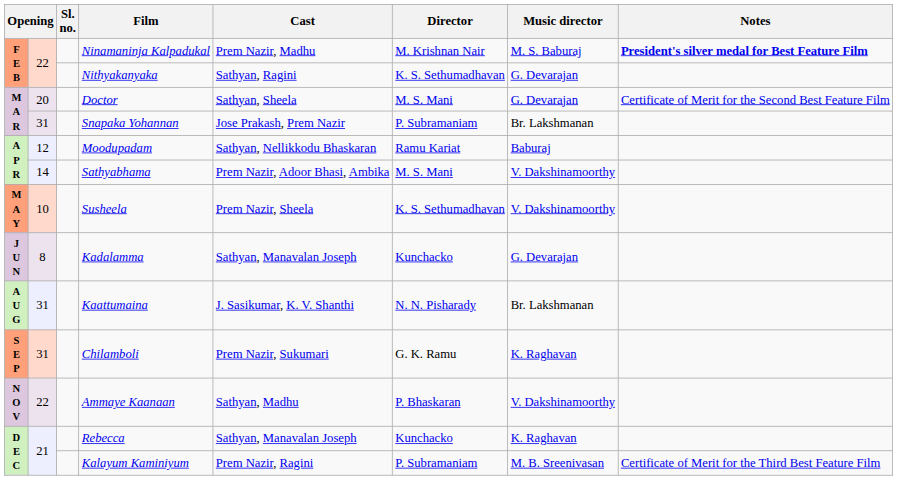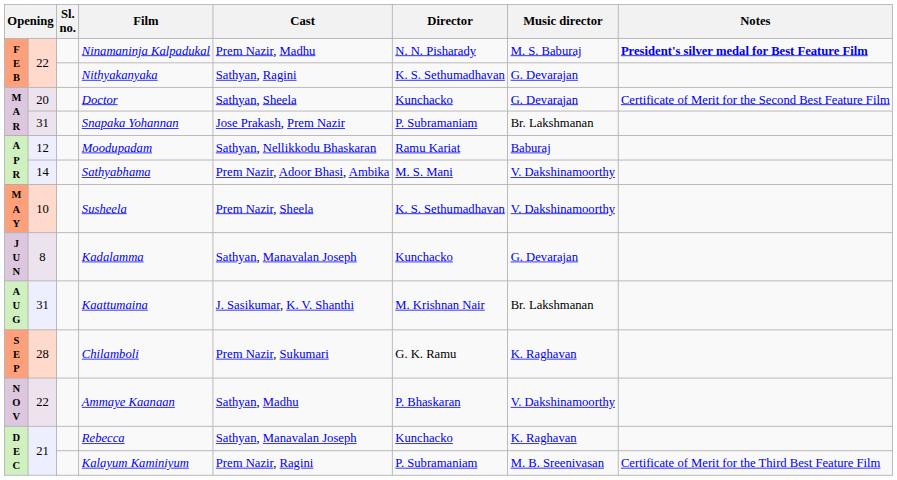(440, 50) M. Krishnan Nair -> (436, 50) N. N. Pisharady
(424, 99) M. S. Mani -> (424, 99) Kunchacko
(436, 305) N. N. Pisharady -> (440, 305) M. Krishnan Nair
(43, 353) 31 -> (43, 353) 28
